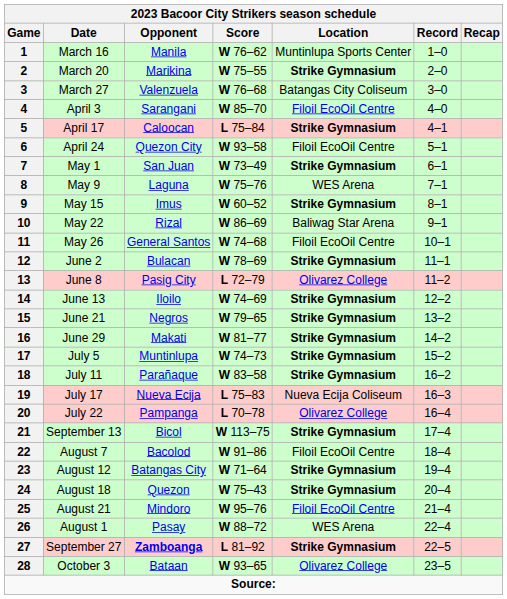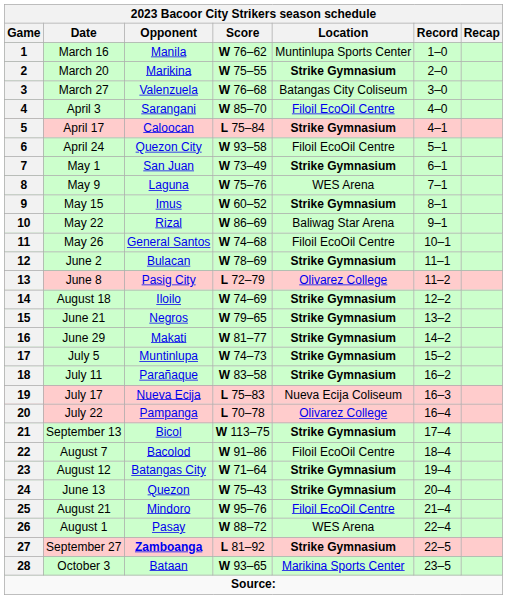(84, 299) June 13 -> (84, 299) August 18
(84, 489) August 18 -> (84, 489) June 13
(343, 565) Olivarez College -> (343, 565) Marikina Sports Center
